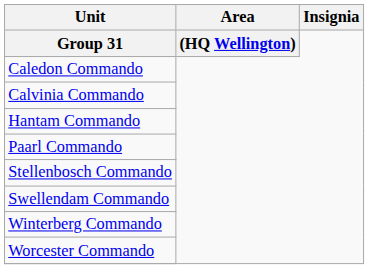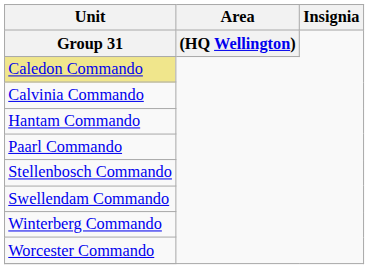(76, 69) no background -> (76, 69) khaki background
